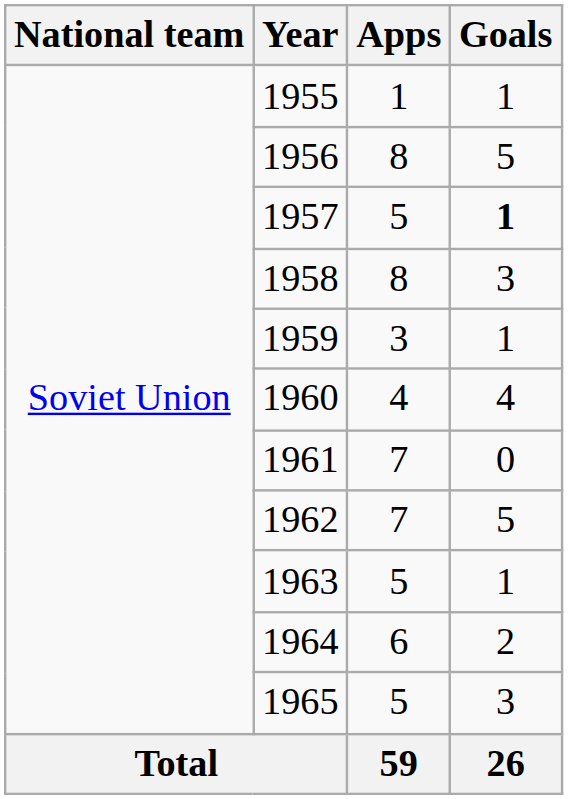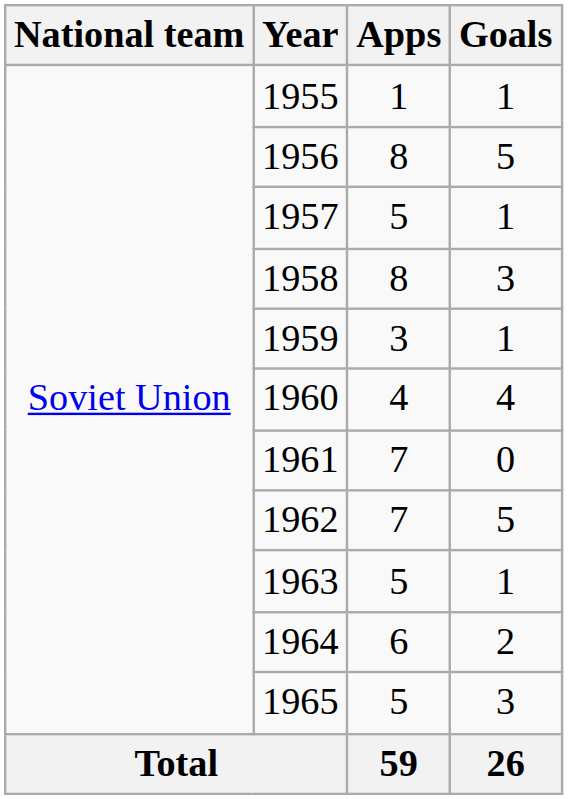(506, 216) bold -> (506, 216) normal
